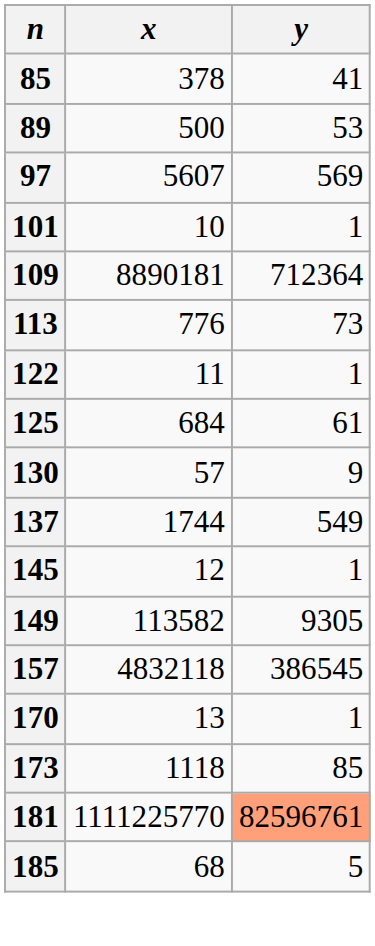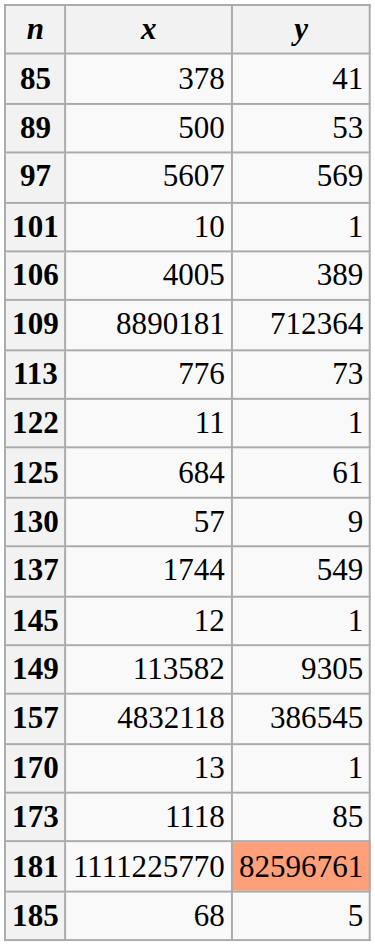+ row: (35, 275)
